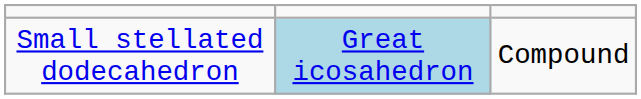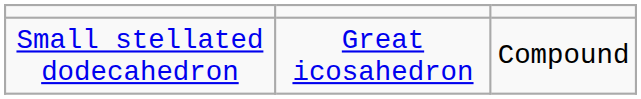(383, 56) lightblue background -> (383, 56) no background
